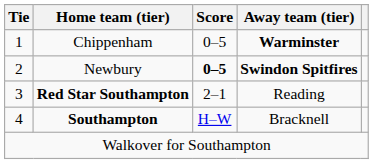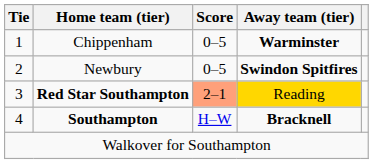(215, 68) bold -> (215, 68) normal
(215, 93) no background -> (215, 93) lightsalmon background
(299, 93) no background -> (299, 93) gold background
(299, 119) normal -> (299, 119) bold
